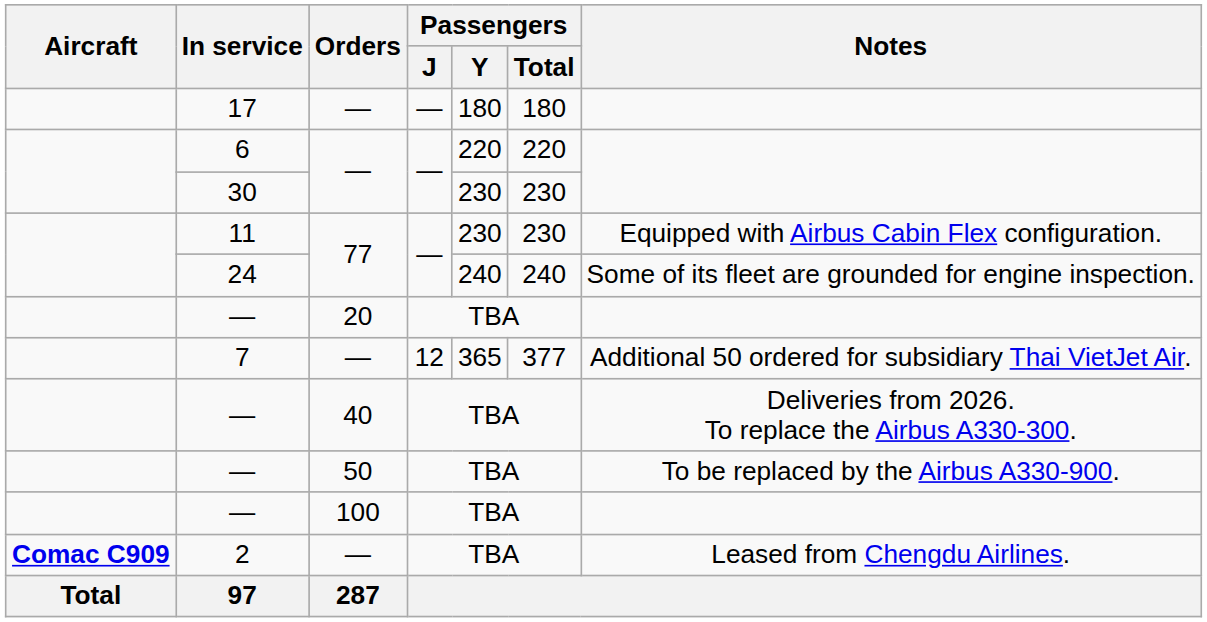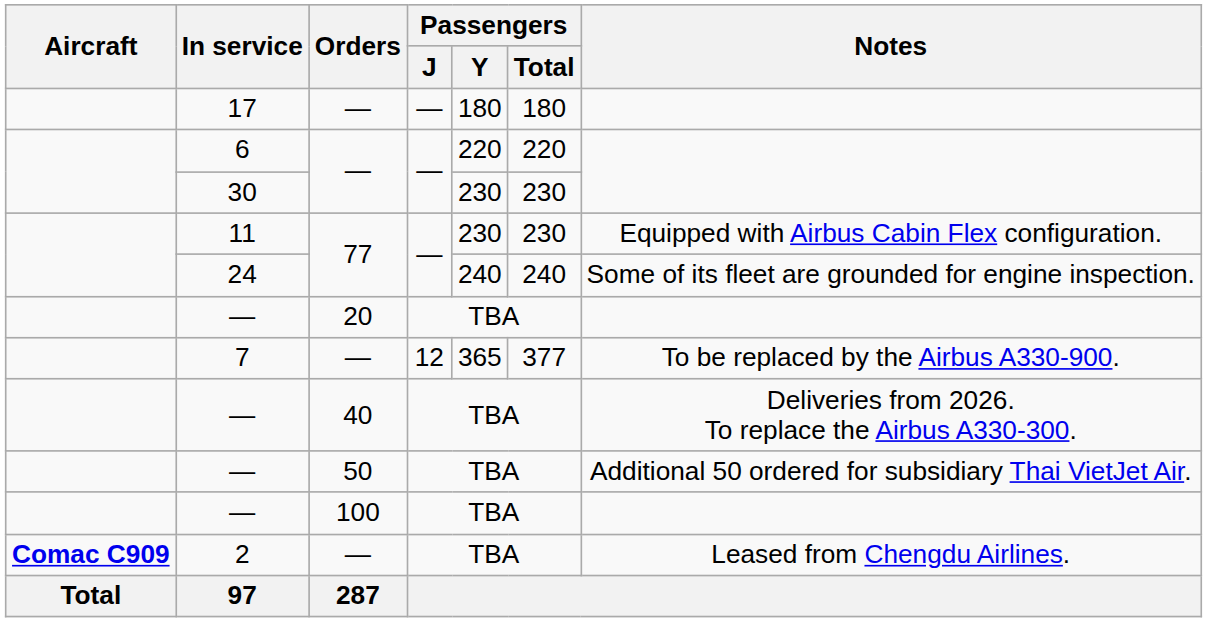(891, 358) Additional 50 ordered for subsidiary Thai VietJet Air. -> (891, 358) To be replaced by the Airbus A330-900.
(891, 470) To be replaced by the Airbus A330-900. -> (891, 470) Additional 50 ordered for subsidiary Thai VietJet Air.
